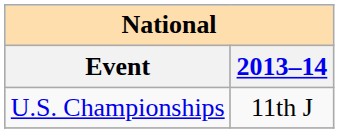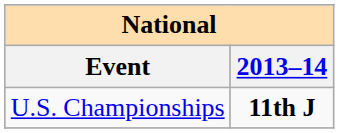(282, 107) normal -> (282, 107) bold
